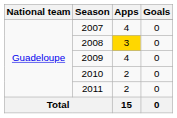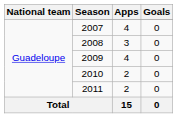(126, 43) gold background -> (126, 43) no background
